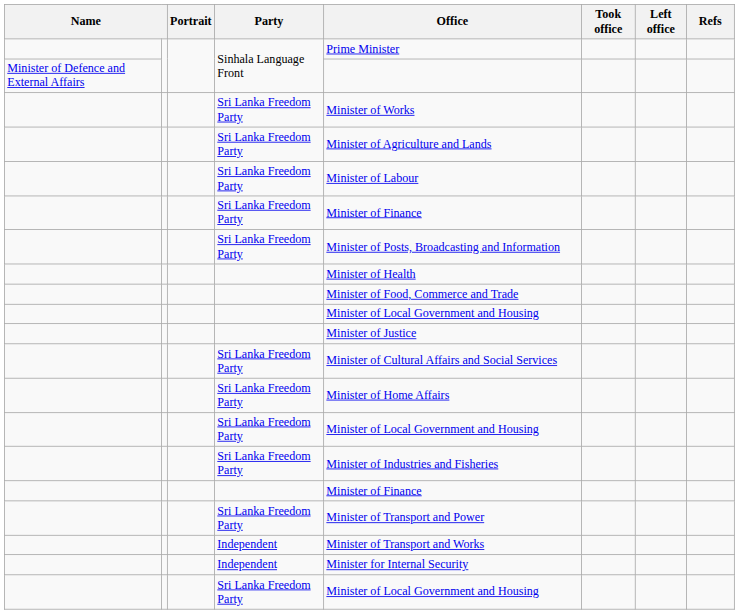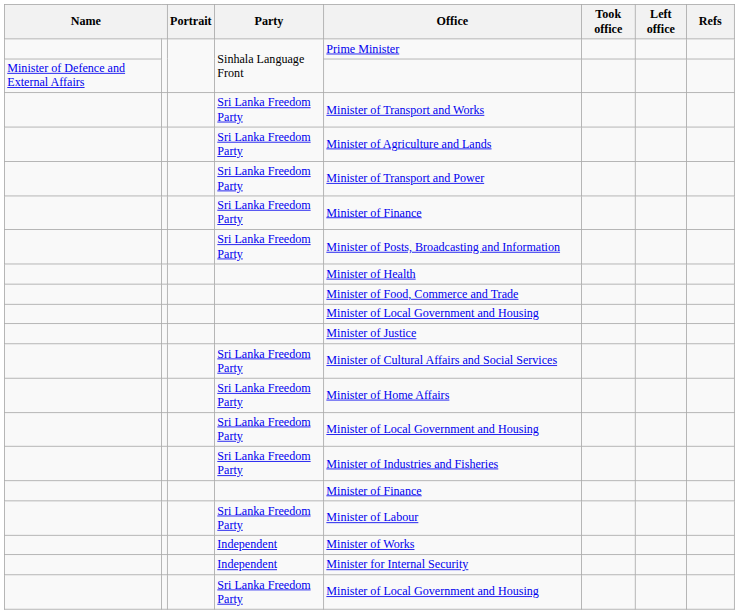(370, 110) Minister of Works -> (405, 110) Minister of Transport and Works
(372, 178) Minister of Labour -> (405, 178) Minister of Transport and Power
(405, 518) Minister of Transport and Power -> (372, 518) Minister of Labour
(405, 545) Minister of Transport and Works -> (370, 545) Minister of Works
